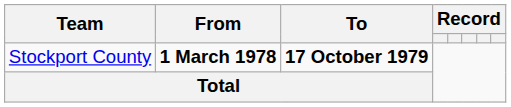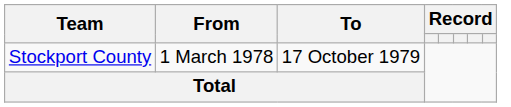(218, 57) bold -> (217, 57) normal
(357, 57) bold -> (351, 57) normal
